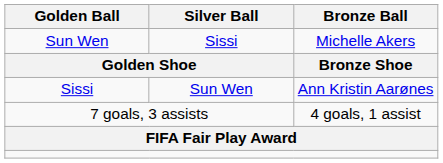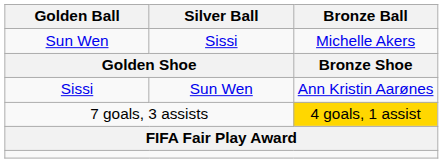(366, 114) no background -> (366, 114) gold background
